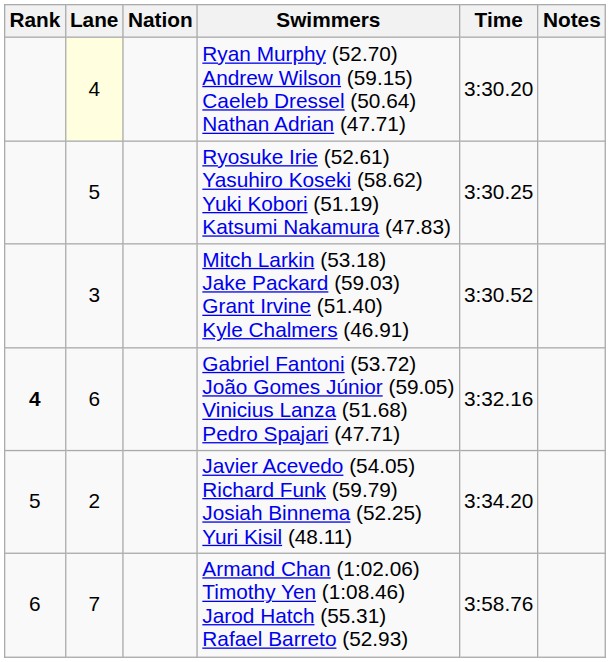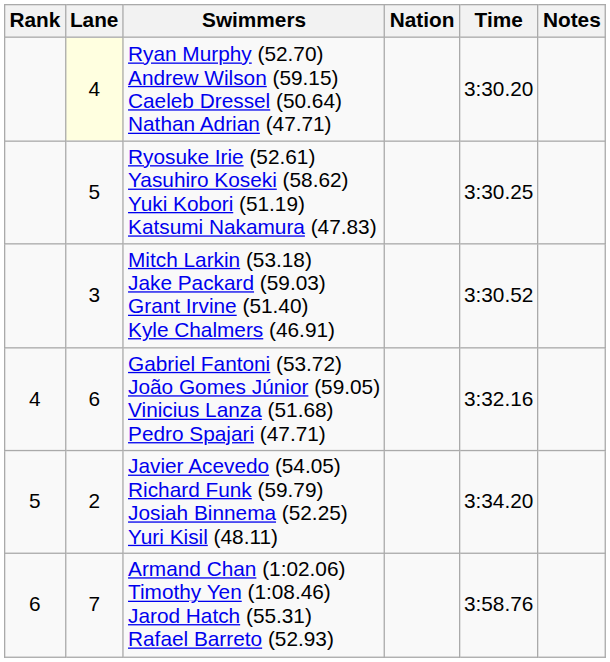columns swapped: (160, 20) <-> (328, 20)
(35, 398) bold -> (35, 398) normal
